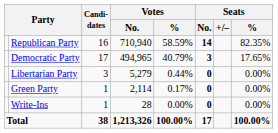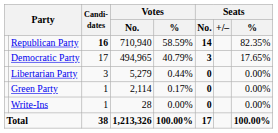(103, 43) normal -> (103, 43) bold
